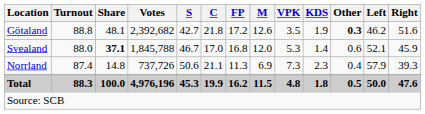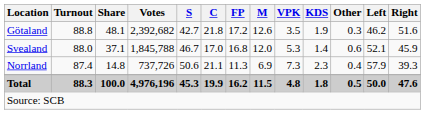(355, 30) bold -> (355, 30) normal
(115, 48) bold -> (115, 48) normal
